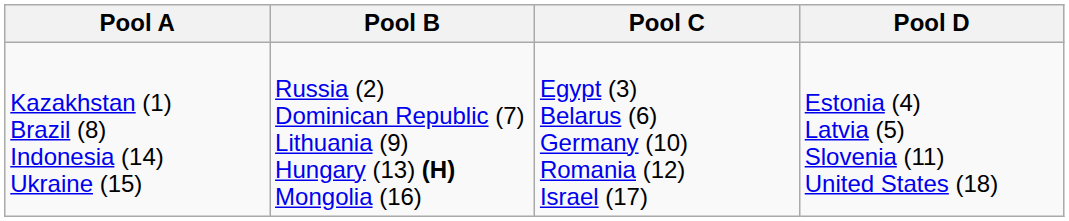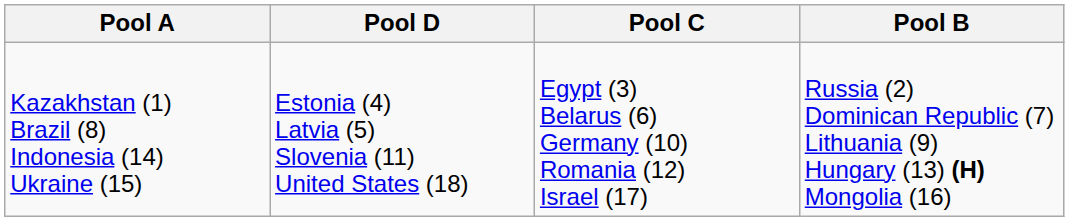columns swapped: (402, 23) <-> (932, 23)
